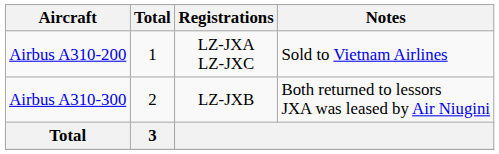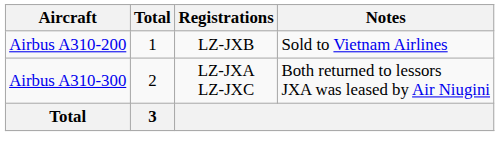(226, 53) LZ-JXA LZ-JXC -> (226, 44) LZ-JXB
(226, 99) LZ-JXB -> (226, 80) LZ-JXA LZ-JXC
